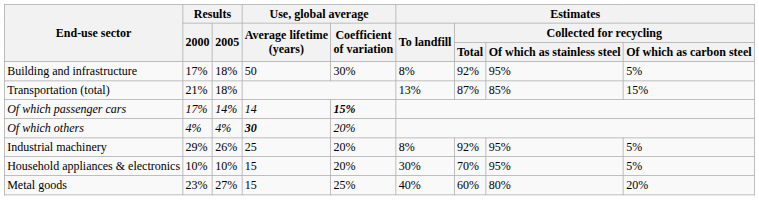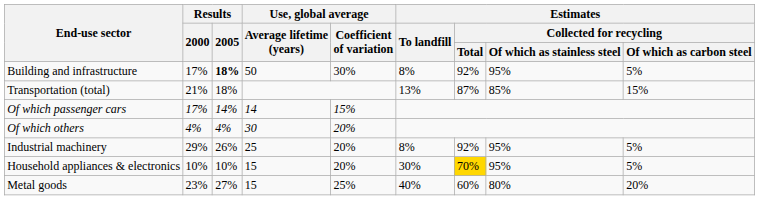(226, 71) normal -> (227, 71) bold
(345, 109) bold -> (345, 109) normal
(251, 128) bold -> (251, 128) normal
(468, 166) no background -> (468, 166) gold background
